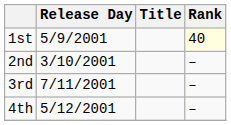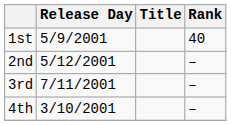(197, 39) lightyellow background -> (197, 39) no background
(78, 62) 3/10/2001 -> (78, 62) 5/12/2001
(78, 109) 5/12/2001 -> (78, 109) 3/10/2001
